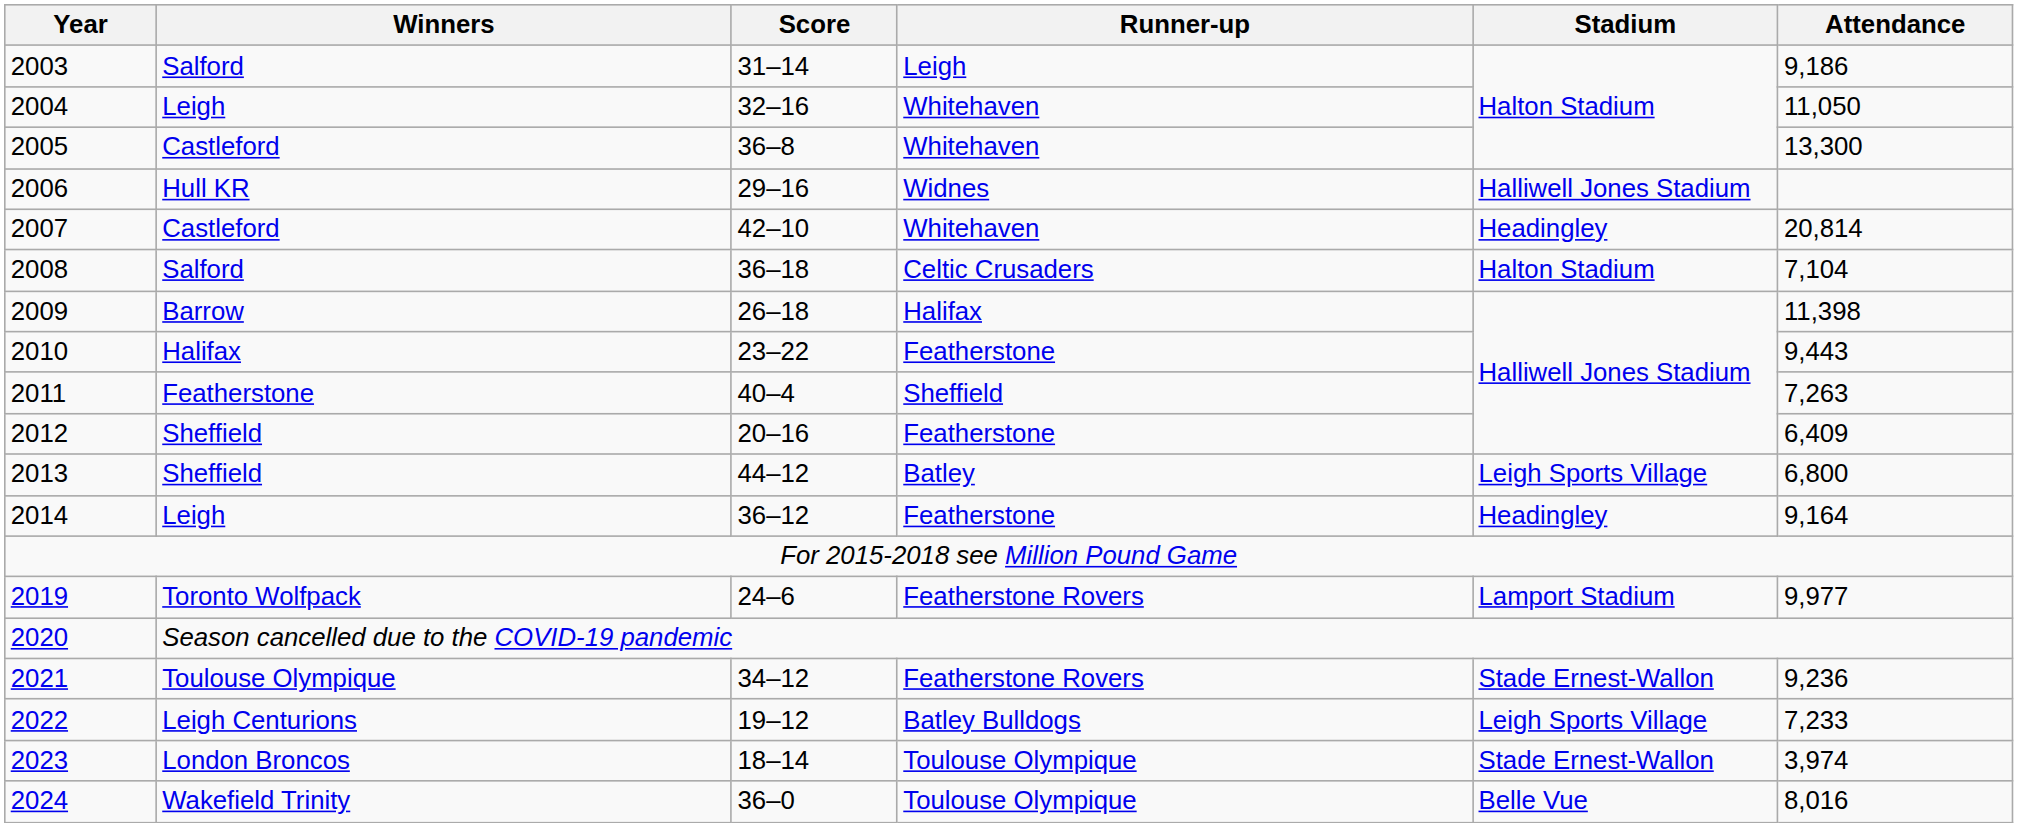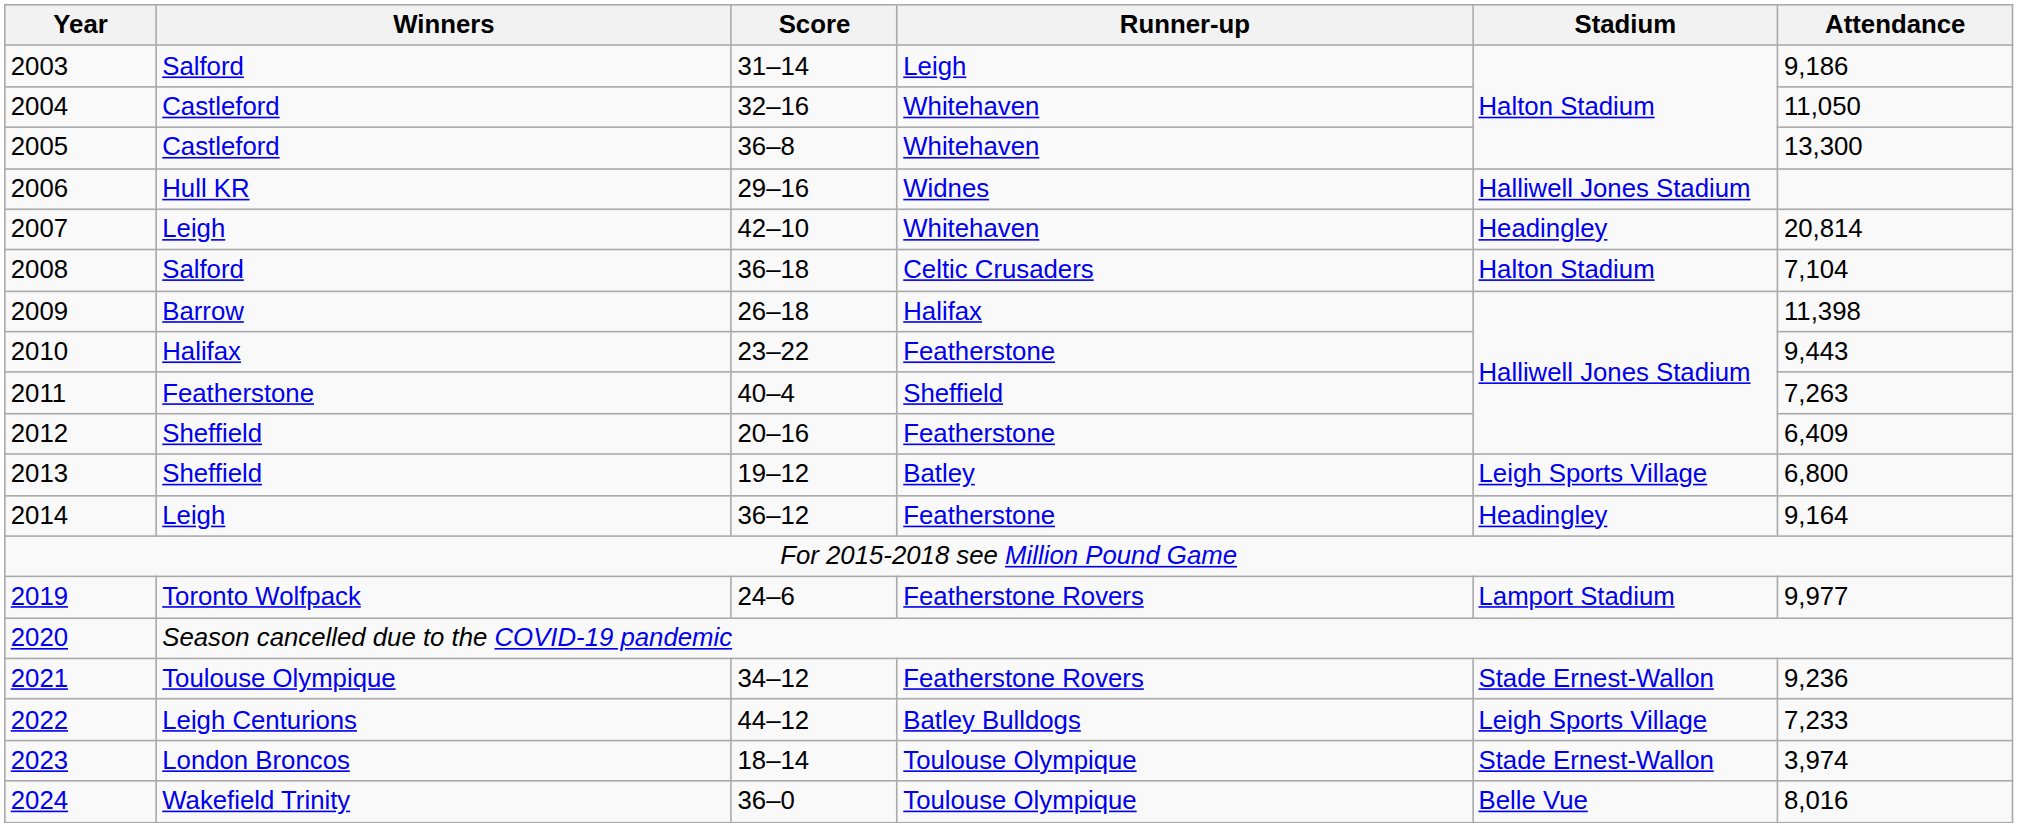(194, 106) Leigh -> (221, 106) Castleford
(221, 229) Castleford -> (194, 229) Leigh
(773, 474) 44–12 -> (773, 474) 19–12
(773, 719) 19–12 -> (773, 719) 44–12
